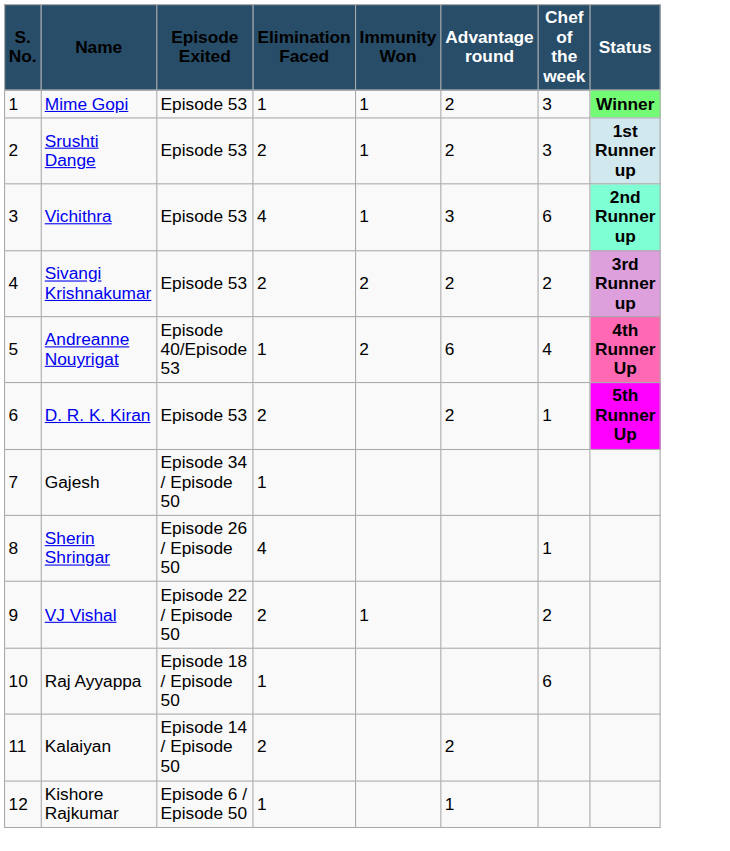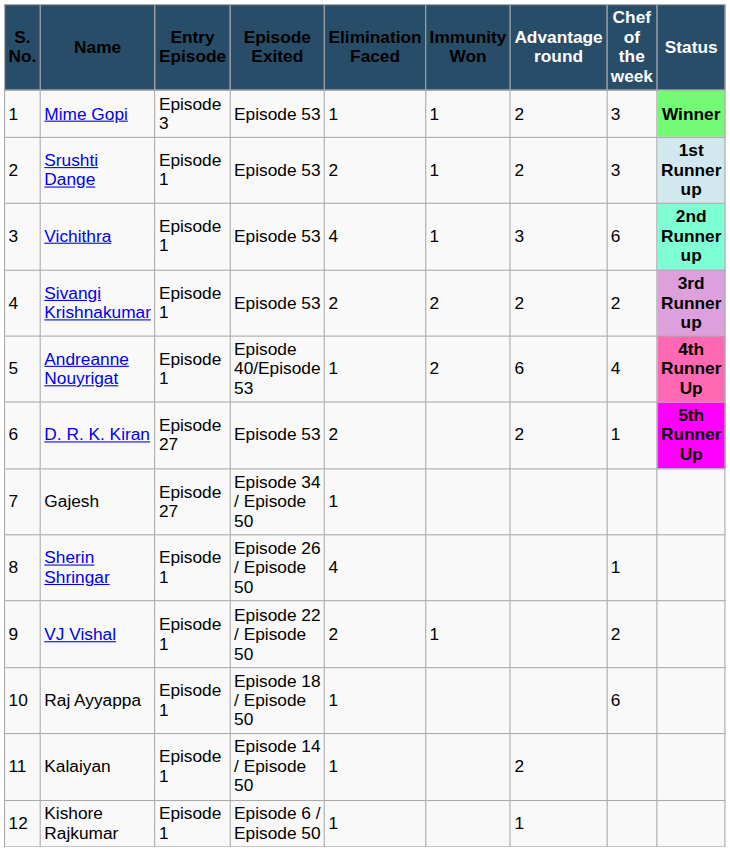+ column: (193, 47)
(262, 747) 2 -> (333, 766) 1
